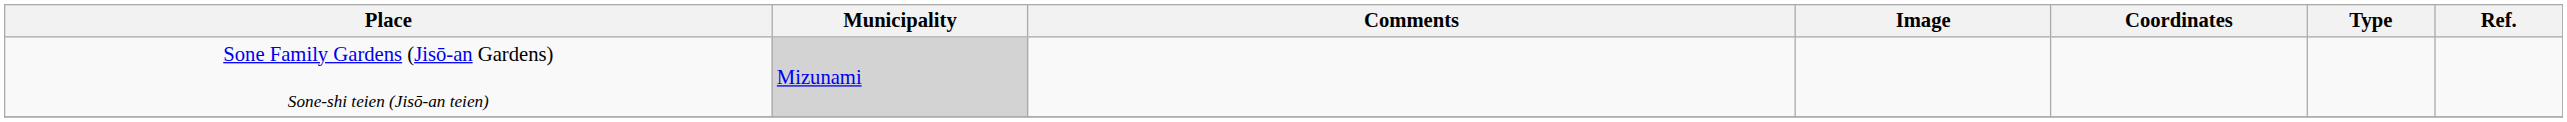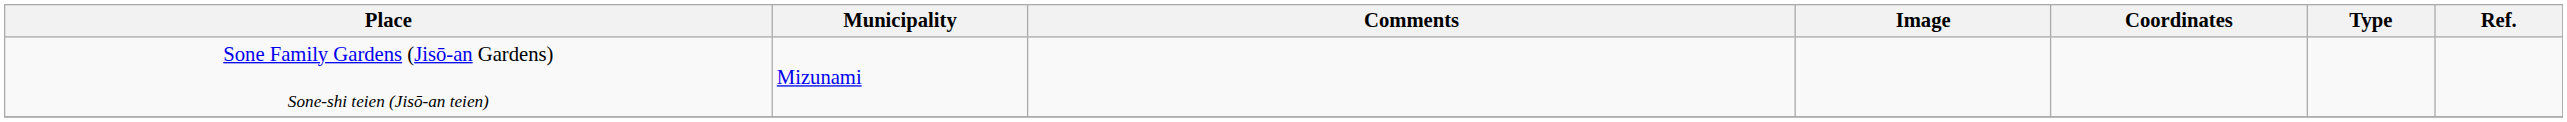(819, 76) lightgrey background -> (819, 76) no background
